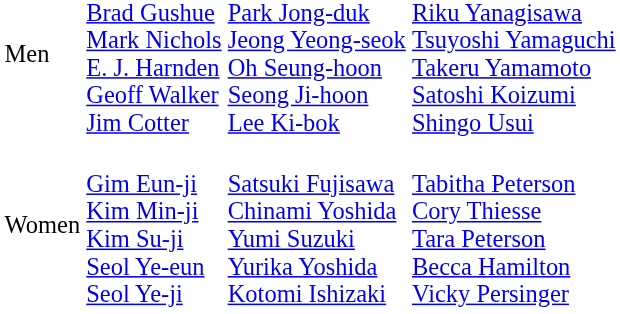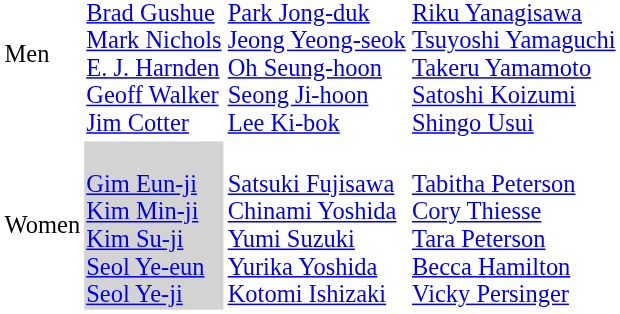(145, 239) no background -> (145, 239) lightgrey background
